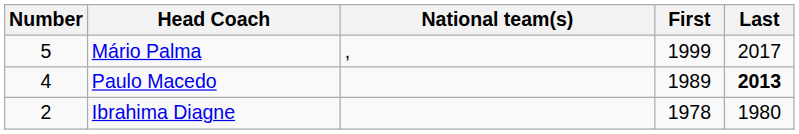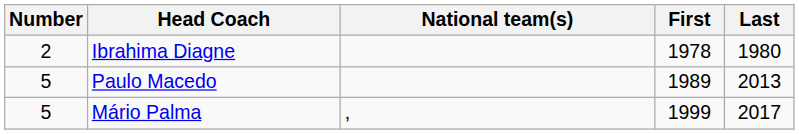rows swapped: (147, 50) <-> (163, 112)
(46, 81) 4 -> (46, 81) 5
(759, 81) bold -> (759, 81) normal
